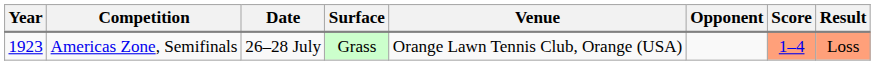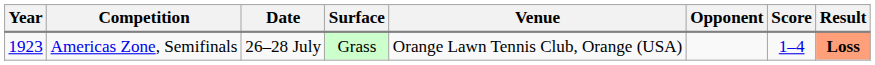(792, 46) lightsalmon background -> (792, 46) no background
(843, 46) normal -> (843, 46) bold
